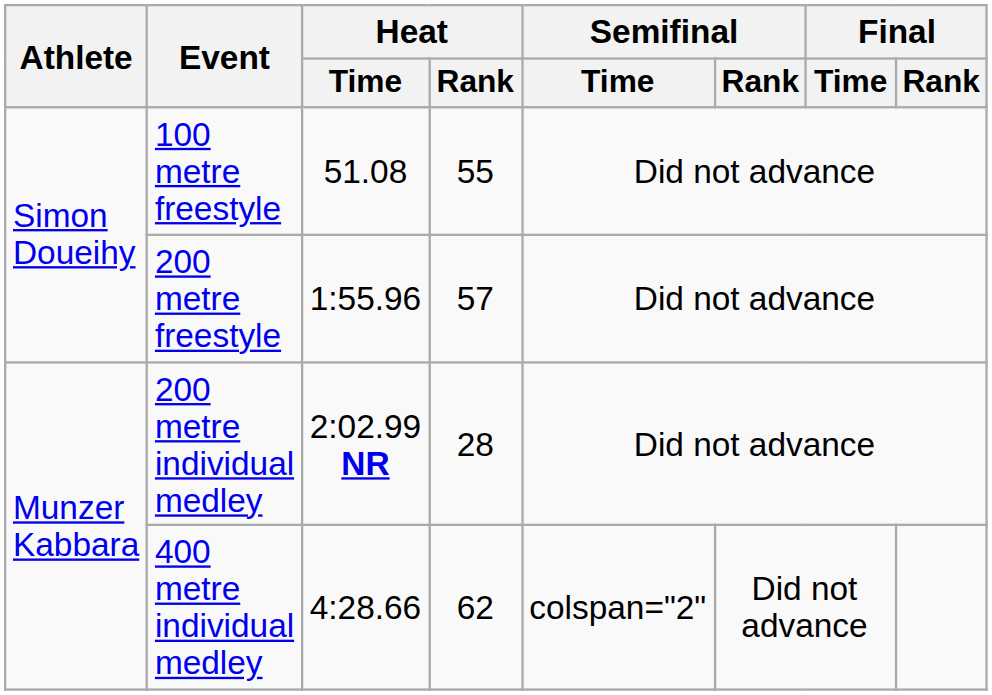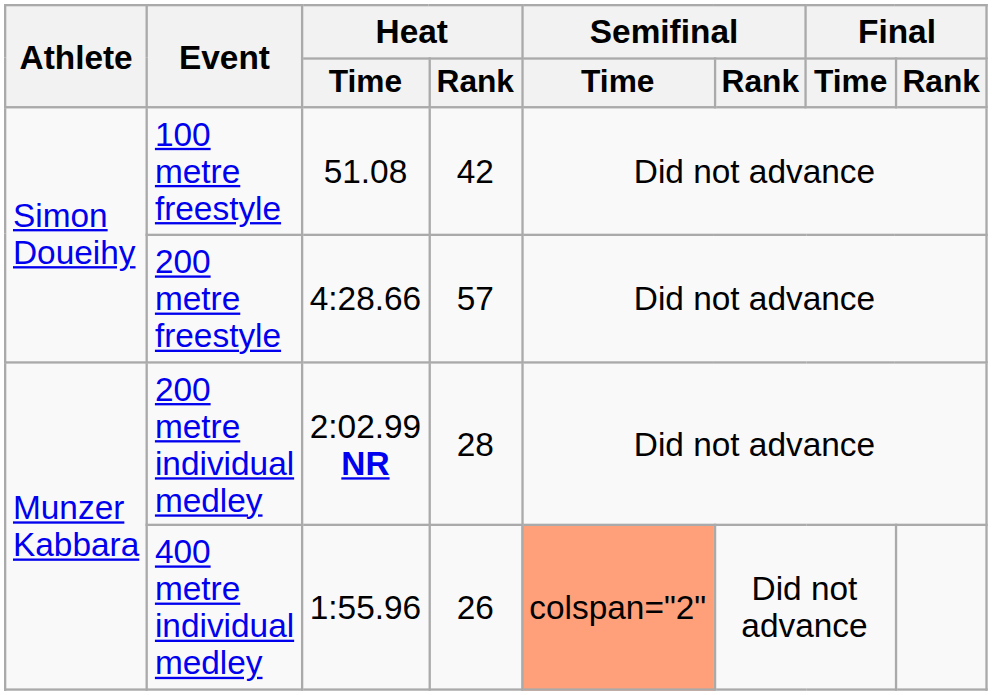(475, 172) 55 -> (475, 172) 42
(365, 299) 1:55.96 -> (365, 299) 4:28.66
(365, 608) 4:28.66 -> (365, 608) 1:55.96
(475, 608) 62 -> (475, 608) 26
(618, 608) no background -> (618, 608) lightsalmon background
